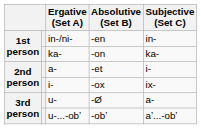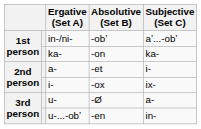(98, 38) -en -> (99, 38) -obʼ
(151, 38) in- -> (162, 38) aʼ...-obʼ
(99, 116) -obʼ -> (98, 116) -en
(162, 116) aʼ...-obʼ -> (151, 116) in-
